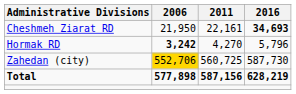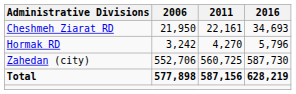(271, 29) bold -> (271, 29) normal
(181, 45) bold -> (181, 45) normal
(175, 61) gold background -> (175, 61) no background
